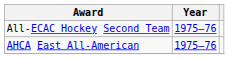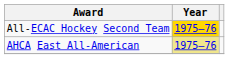(195, 29) no background -> (195, 29) gold background
(195, 45) no background -> (195, 45) khaki background
